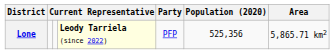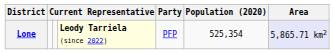(226, 34) 525,356 -> (226, 34) 525,354
(299, 35) no background -> (299, 35) lavender background
